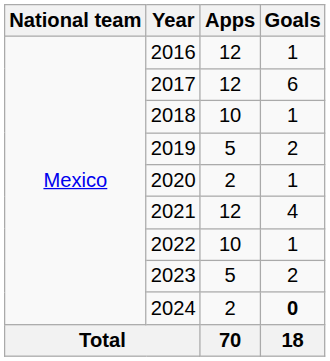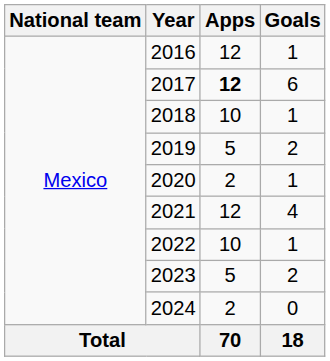(230, 84) normal -> (230, 84) bold
(293, 308) bold -> (293, 308) normal
